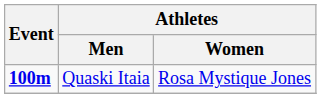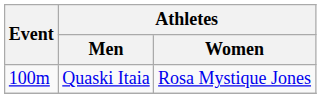(30, 79) bold -> (29, 79) normal
